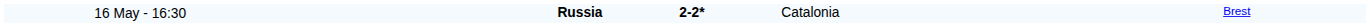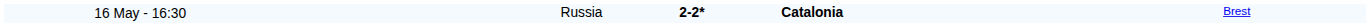(580, 12) bold -> (581, 12) normal
(810, 12) normal -> (812, 12) bold
